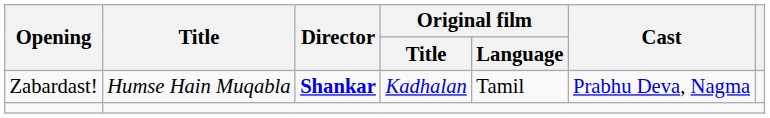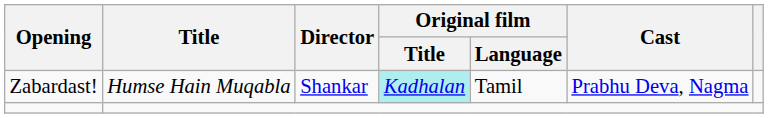(338, 86) bold -> (334, 86) normal
(426, 86) no background -> (424, 86) paleturquoise background
